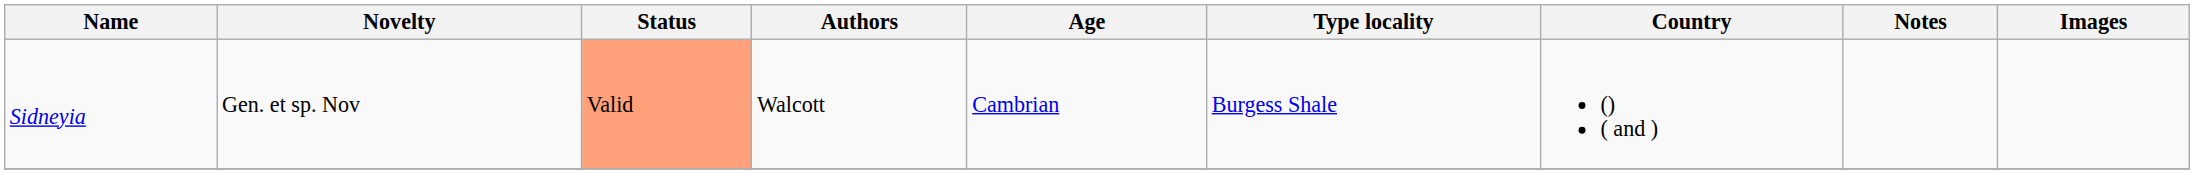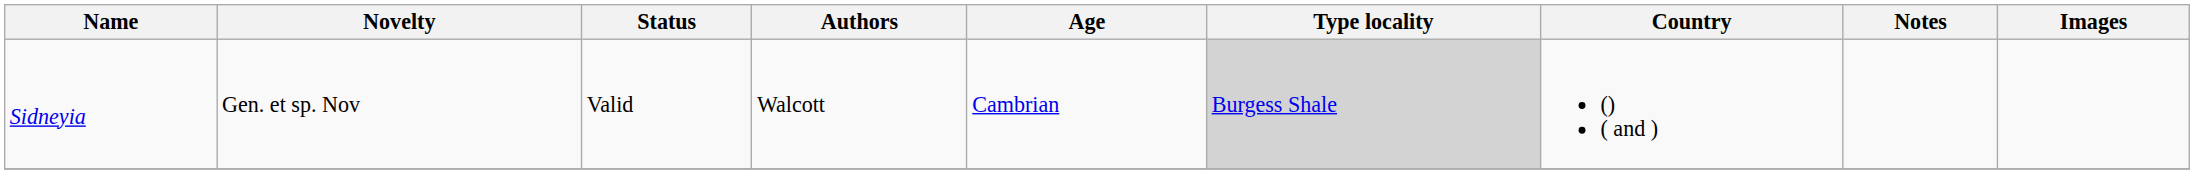(610, 103) lightsalmon background -> (610, 103) no background
(1274, 103) no background -> (1274, 103) lightgrey background
